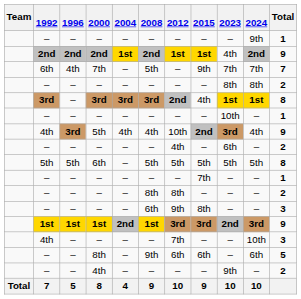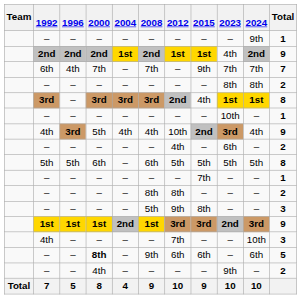(152, 69) 5th -> (152, 69) 7th
(152, 162) 5th -> (152, 162) 6th
(152, 208) 6th -> (152, 208) 5th
(99, 255) normal -> (99, 255) bold
